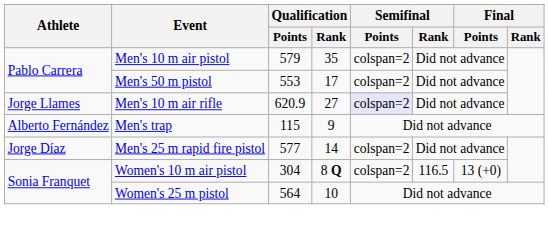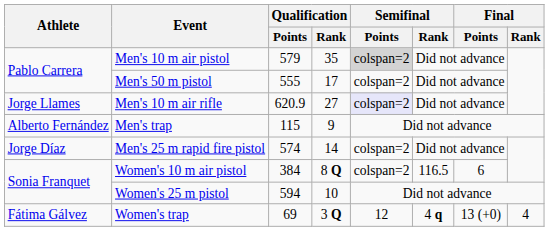(382, 59) no background -> (382, 59) lightgrey background
(290, 81) 553 -> (290, 81) 555
(290, 148) 577 -> (290, 148) 574
(290, 171) 304 -> (290, 171) 384
(481, 171) 13 (+0) -> (481, 171) 6
(290, 193) 564 -> (290, 193) 594
+ row: (152, 215)
